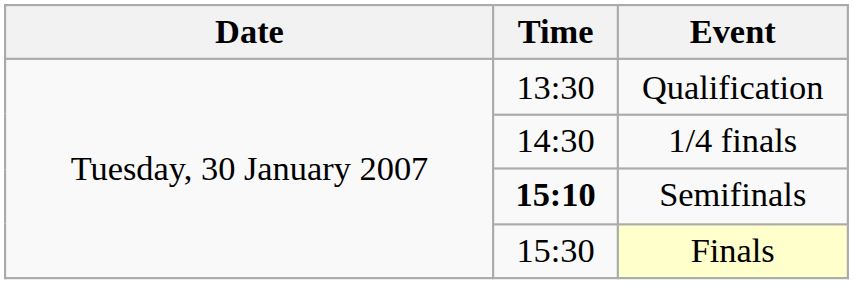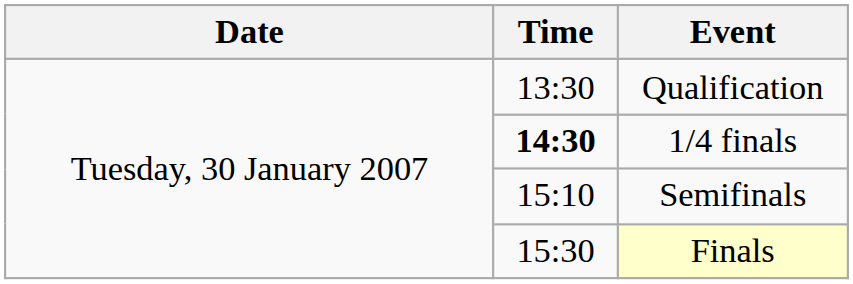(556, 140) normal -> (556, 140) bold
(556, 195) bold -> (556, 195) normal
